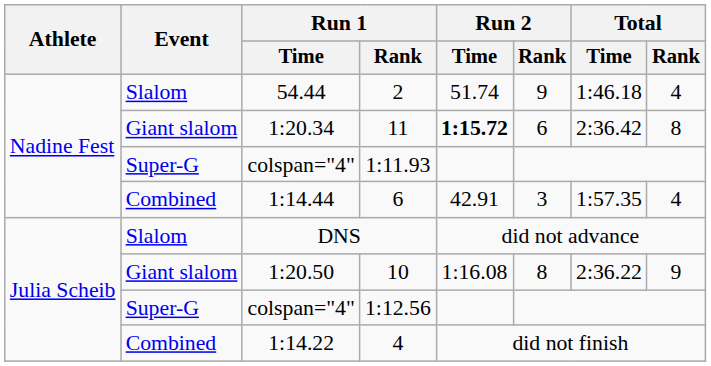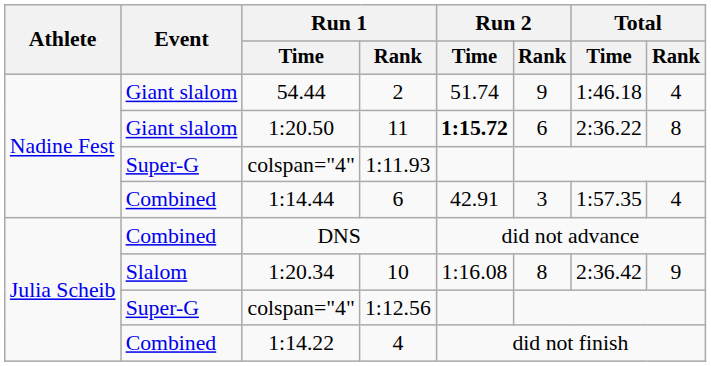(156, 92) Slalom -> (182, 92) Giant slalom
(301, 128) 1:20.34 -> (301, 128) 1:20.50
(609, 128) 2:36.42 -> (609, 128) 2:36.22
(156, 236) Slalom -> (171, 236) Combined
(182, 271) Giant slalom -> (156, 271) Slalom
(301, 271) 1:20.50 -> (301, 271) 1:20.34
(609, 271) 2:36.22 -> (609, 271) 2:36.42
